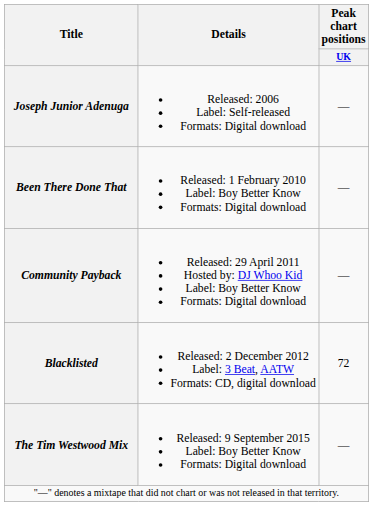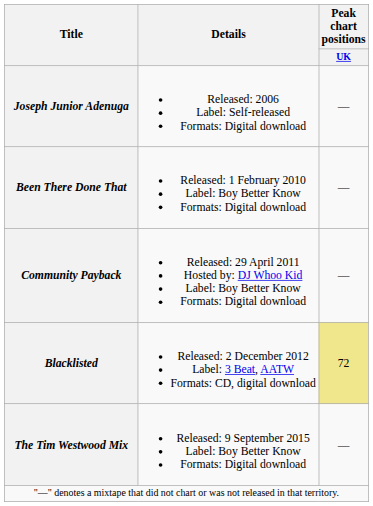(344, 363) no background -> (344, 363) khaki background
